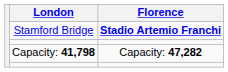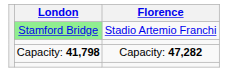(54, 30) no background -> (58, 30) lightgreen background
(161, 30) bold -> (161, 30) normal
